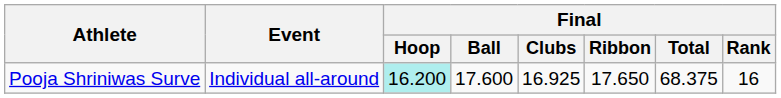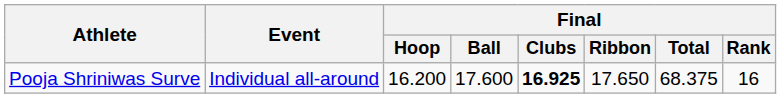(417, 78) paleturquoise background -> (417, 78) no background
(551, 78) normal -> (551, 78) bold
